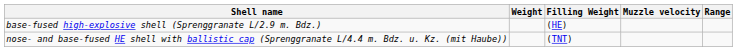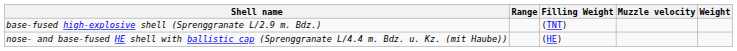columns swapped: (527, 11) <-> (718, 11)
(557, 25) (HE) -> (554, 25) (TNT)
(560, 39) (TNT) -> (552, 39) (HE)
